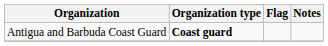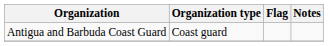(202, 31) bold -> (199, 31) normal
